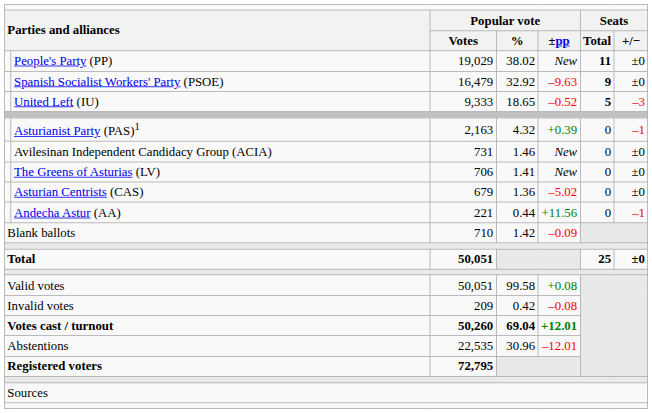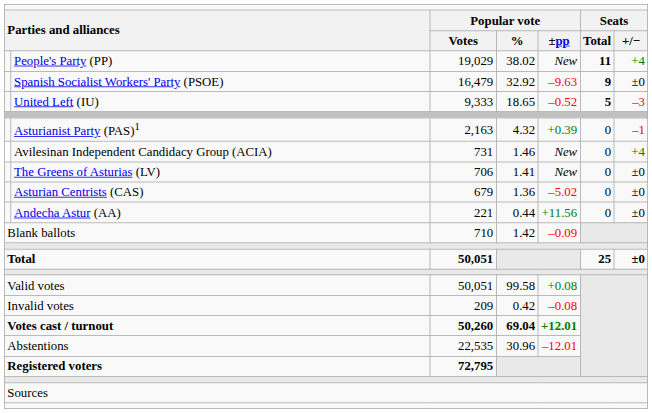(638, 61) ±0 -> (638, 61) +4
(638, 151) ±0 -> (638, 151) +4
(639, 212) –1 -> (638, 212) ±0
